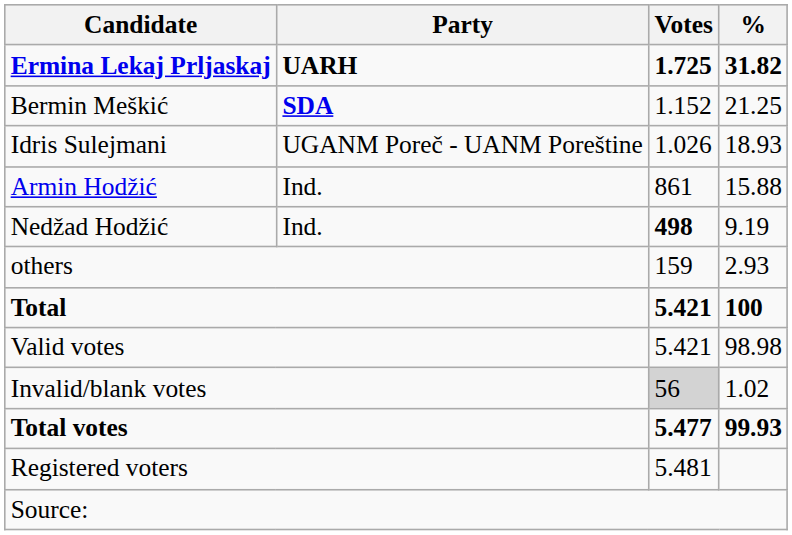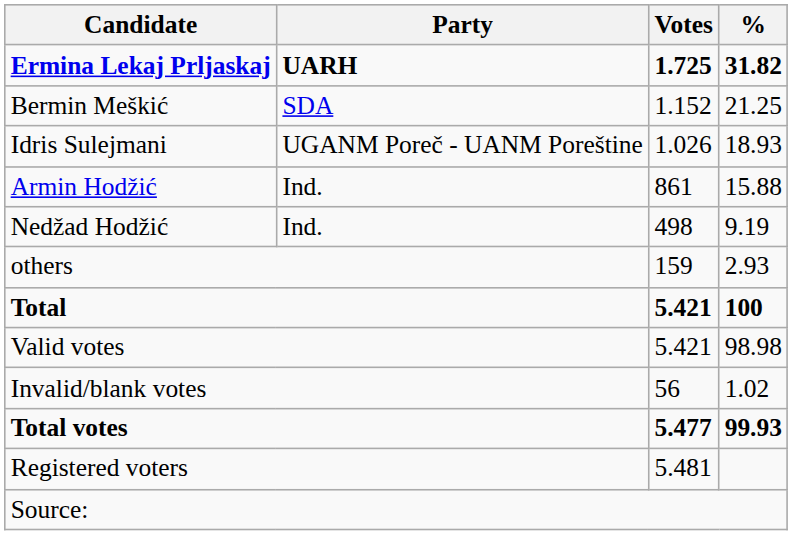(308, 105) bold -> (308, 105) normal
(674, 226) bold -> (674, 226) normal
(667, 387) lightgrey background -> (667, 387) no background
